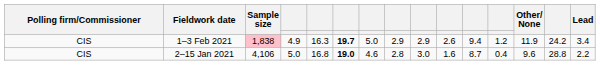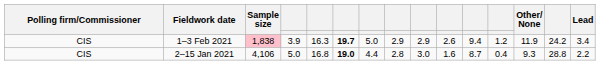(294, 41) 4.9 -> (294, 41) 3.9
(372, 54) 4.6 -> (372, 54) 4.4
(529, 54) 9.6 -> (529, 54) 9.3
